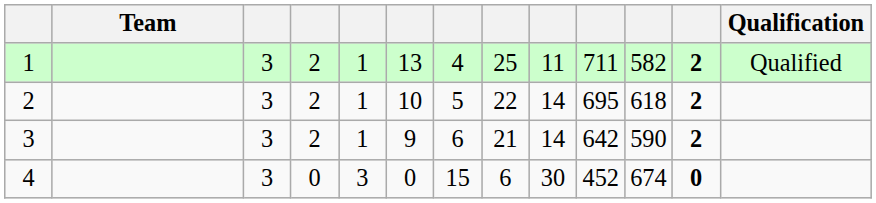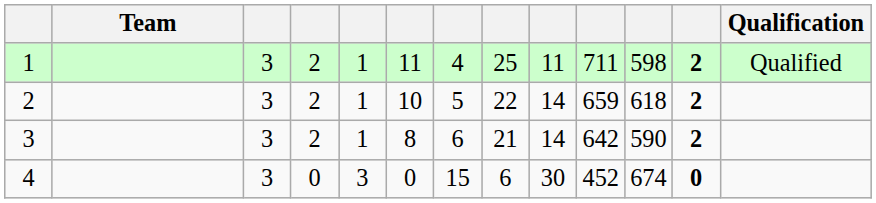(410, 62) 13 -> (410, 62) 11
(648, 62) 582 -> (648, 62) 598
(601, 100) 695 -> (601, 100) 659
(410, 139) 9 -> (410, 139) 8
